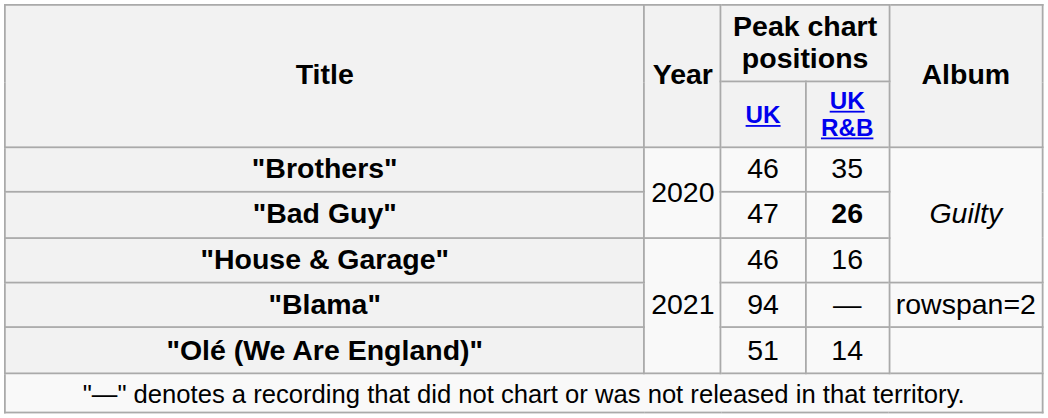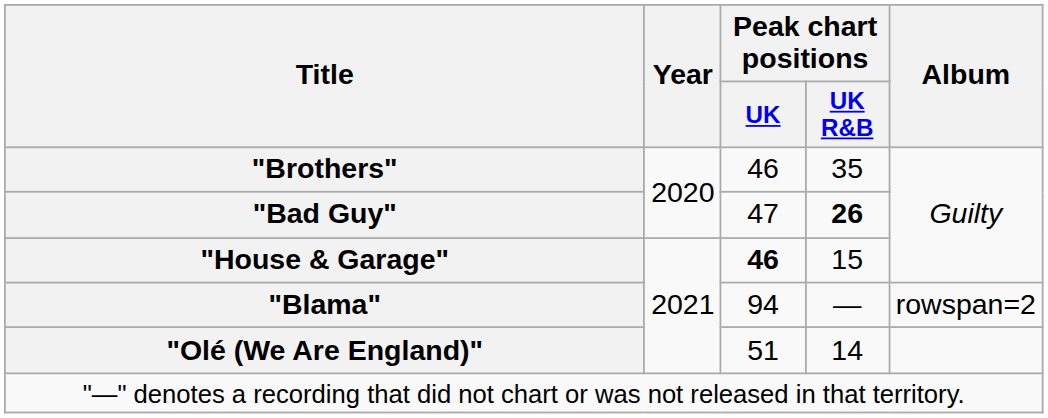(763, 259) normal -> (763, 259) bold
(847, 259) 16 -> (847, 259) 15
